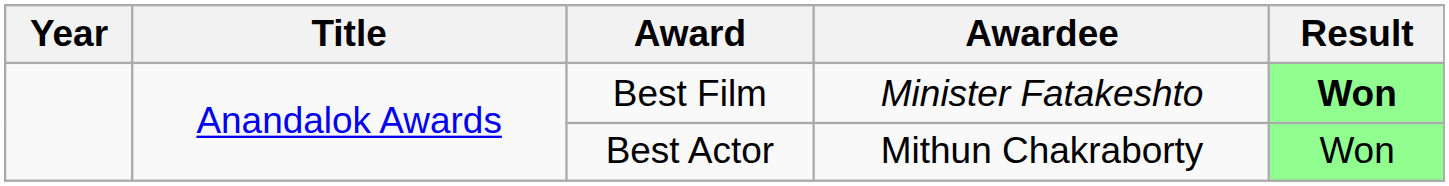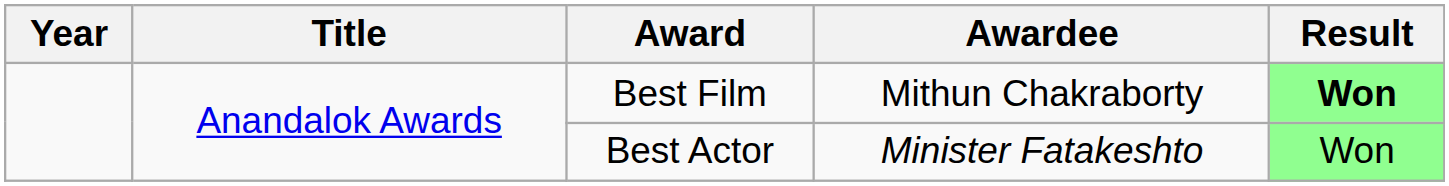(1042, 92) Minister Fatakeshto -> (1042, 92) Mithun Chakraborty
(1042, 151) Mithun Chakraborty -> (1042, 151) Minister Fatakeshto
